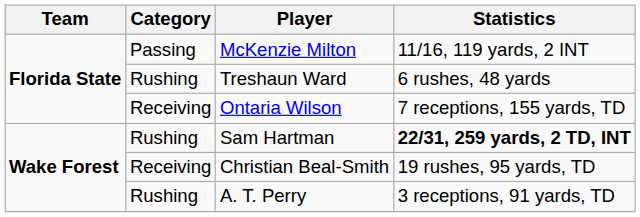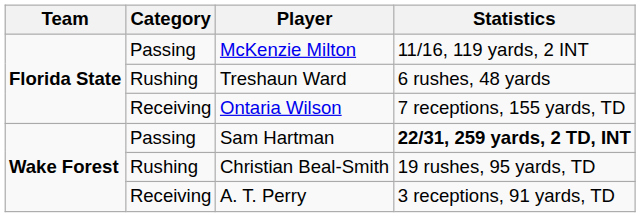(164, 137) Rushing -> (163, 137) Passing
(171, 166) Receiving -> (164, 166) Rushing
(164, 196) Rushing -> (171, 196) Receiving
